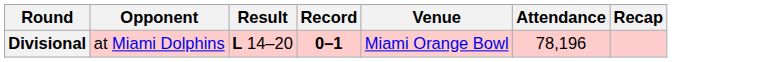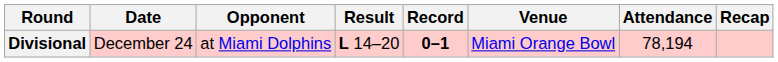+ column: (143, 17)
(561, 43) 78,196 -> (668, 43) 78,194
